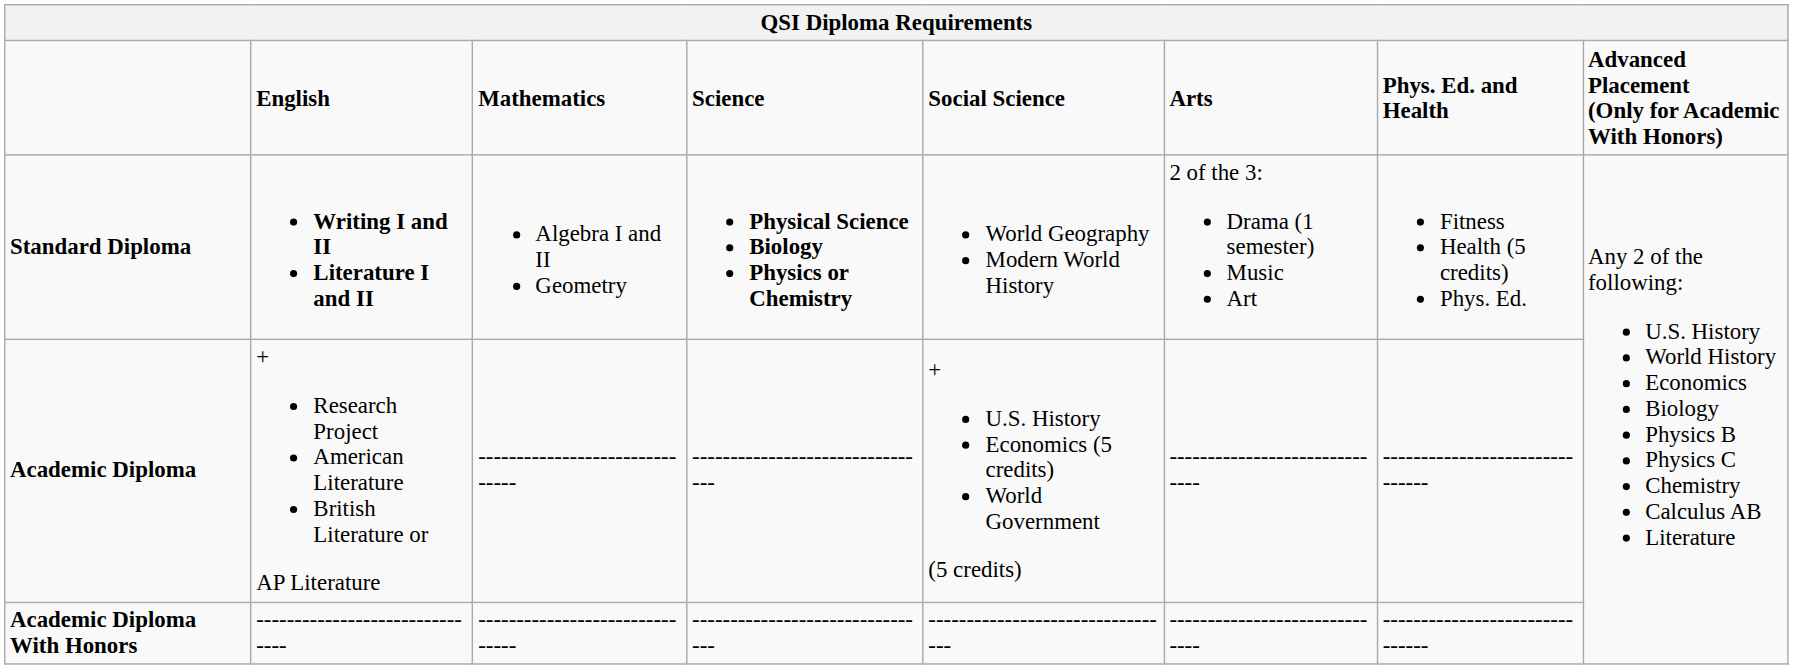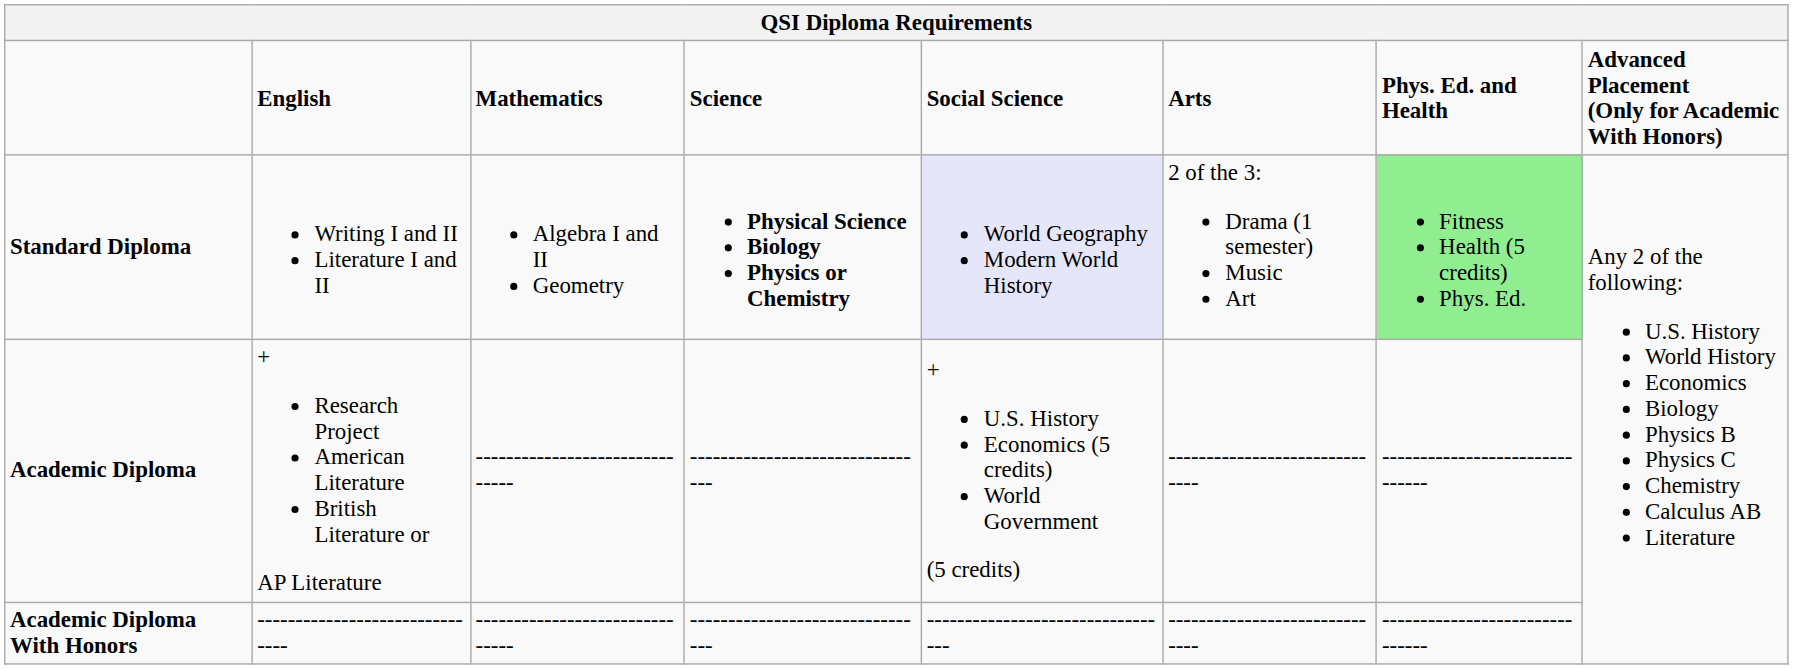(362, 260) bold -> (361, 260) normal
(1044, 260) no background -> (1042, 260) lavender background
(1480, 260) no background -> (1480, 260) lightgreen background
